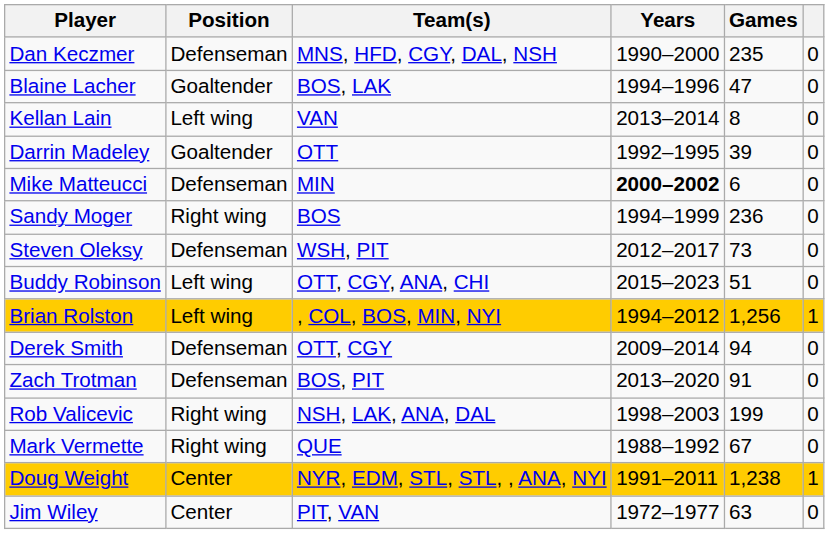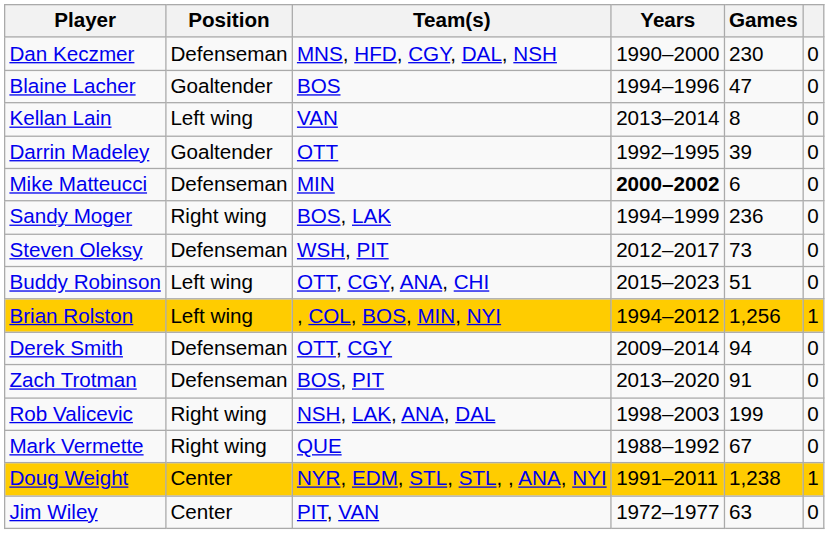(746, 53) 235 -> (746, 53) 230
(344, 86) BOS, LAK -> (319, 86) BOS
(319, 217) BOS -> (344, 217) BOS, LAK
